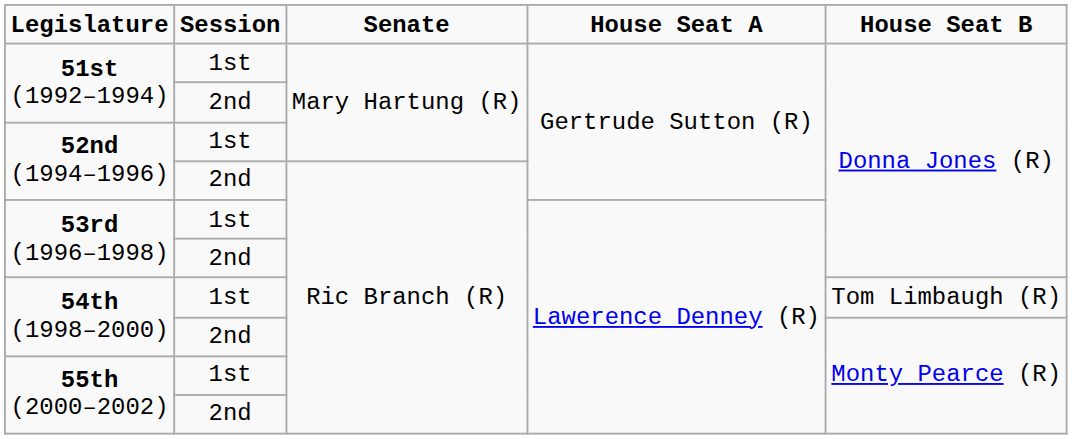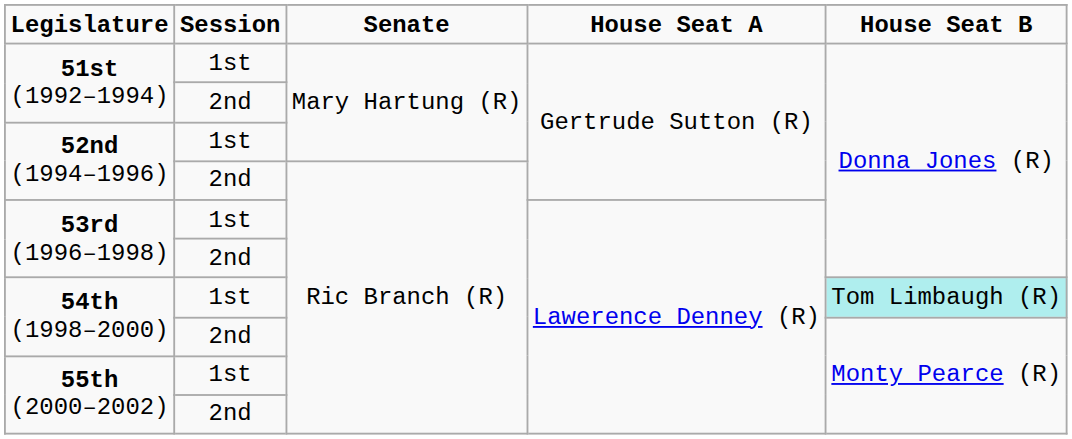(946, 297) no background -> (946, 297) paleturquoise background
